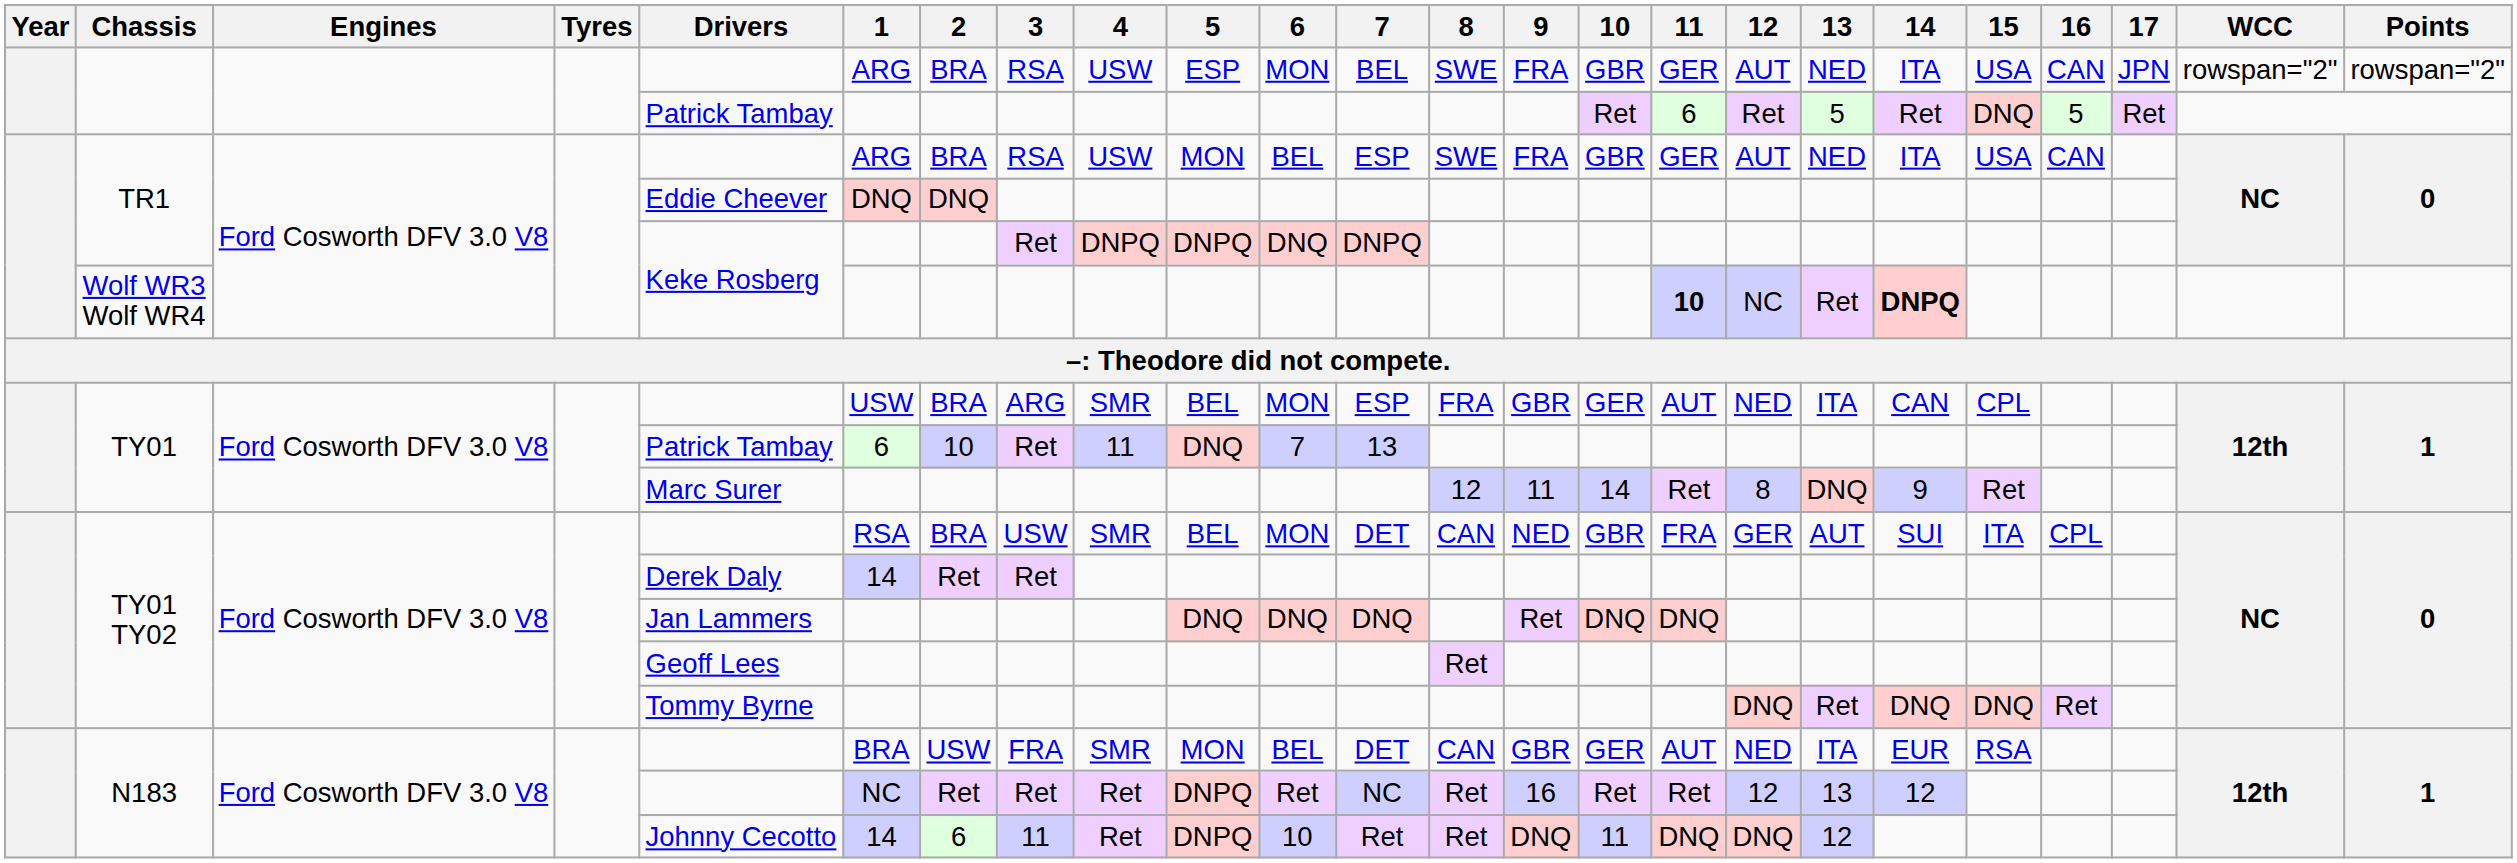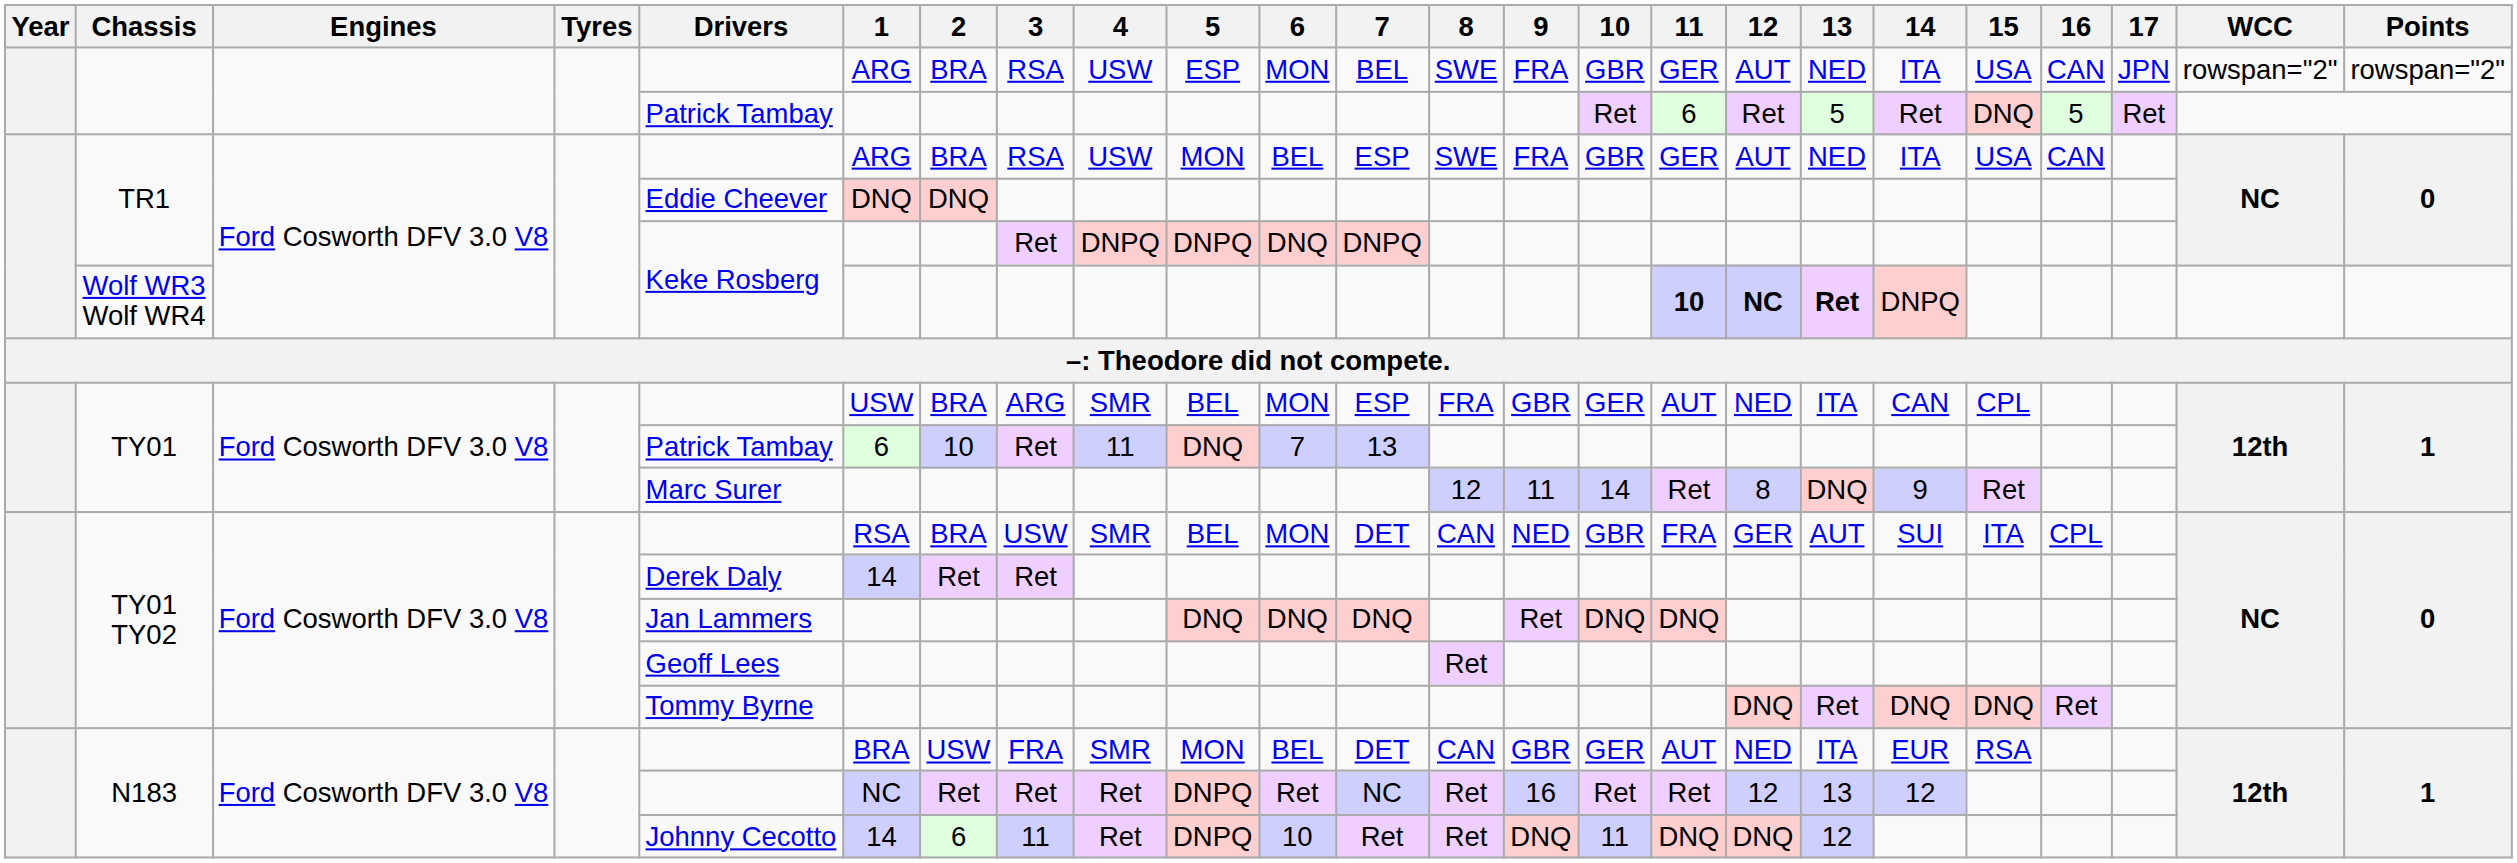(1763, 301) normal -> (1763, 301) bold
(1837, 301) normal -> (1837, 301) bold
(1920, 301) bold -> (1920, 301) normal
